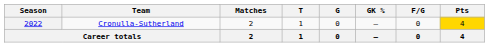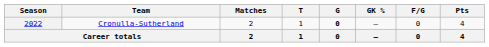(337, 23) normal -> (337, 23) bold
(462, 23) gold background -> (462, 23) no background
